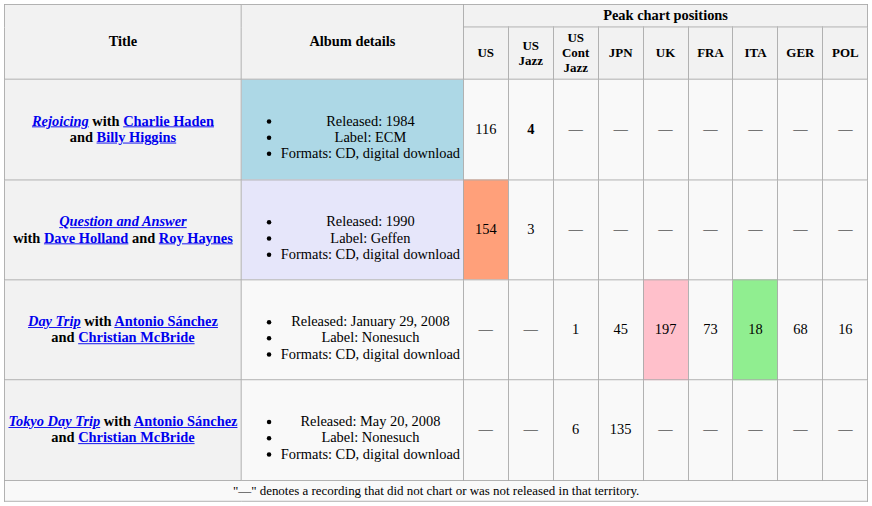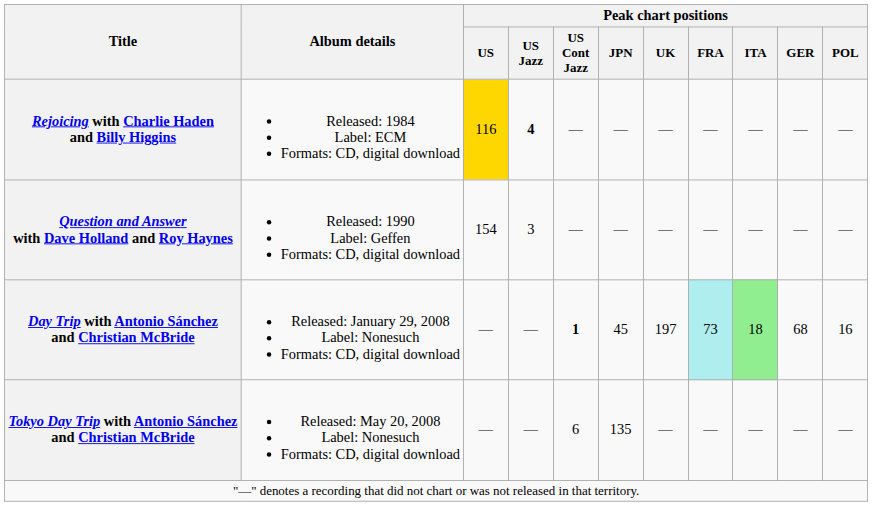(352, 137) lightblue background -> (352, 137) no background
(486, 129) no background -> (486, 129) gold background
(352, 238) lavender background -> (352, 238) no background
(486, 229) lightsalmon background -> (486, 229) no background
(576, 329) normal -> (576, 329) bold
(666, 329) pink background -> (666, 329) no background
(711, 329) no background -> (711, 329) paleturquoise background
